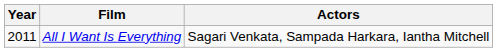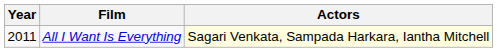(338, 36) no background -> (338, 36) lightyellow background
